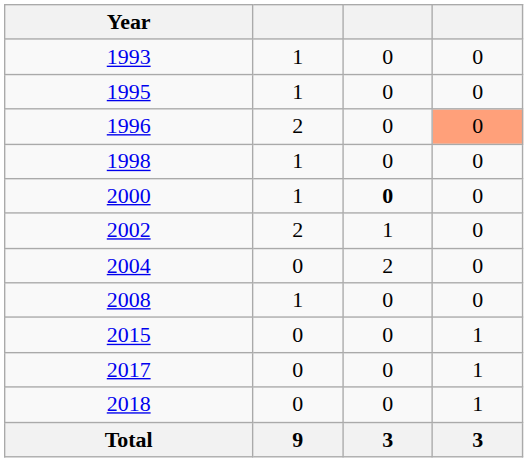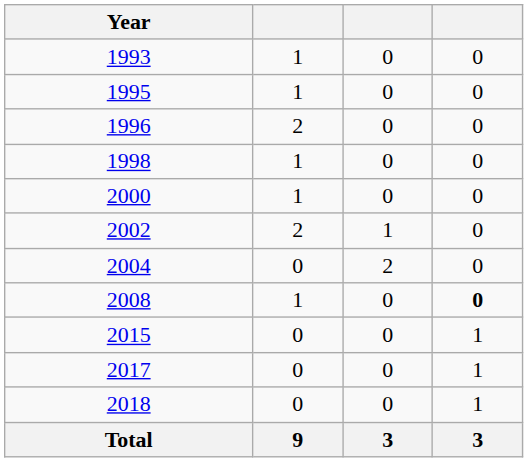(478, 126) lightsalmon background -> (478, 126) no background
(388, 195) bold -> (388, 195) normal
(478, 299) normal -> (478, 299) bold
